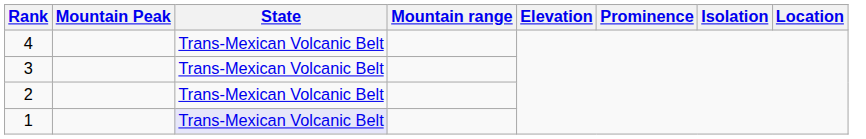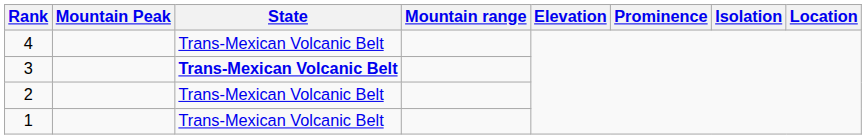(281, 69) normal -> (288, 69) bold
(281, 120) lavender background -> (281, 120) no background
